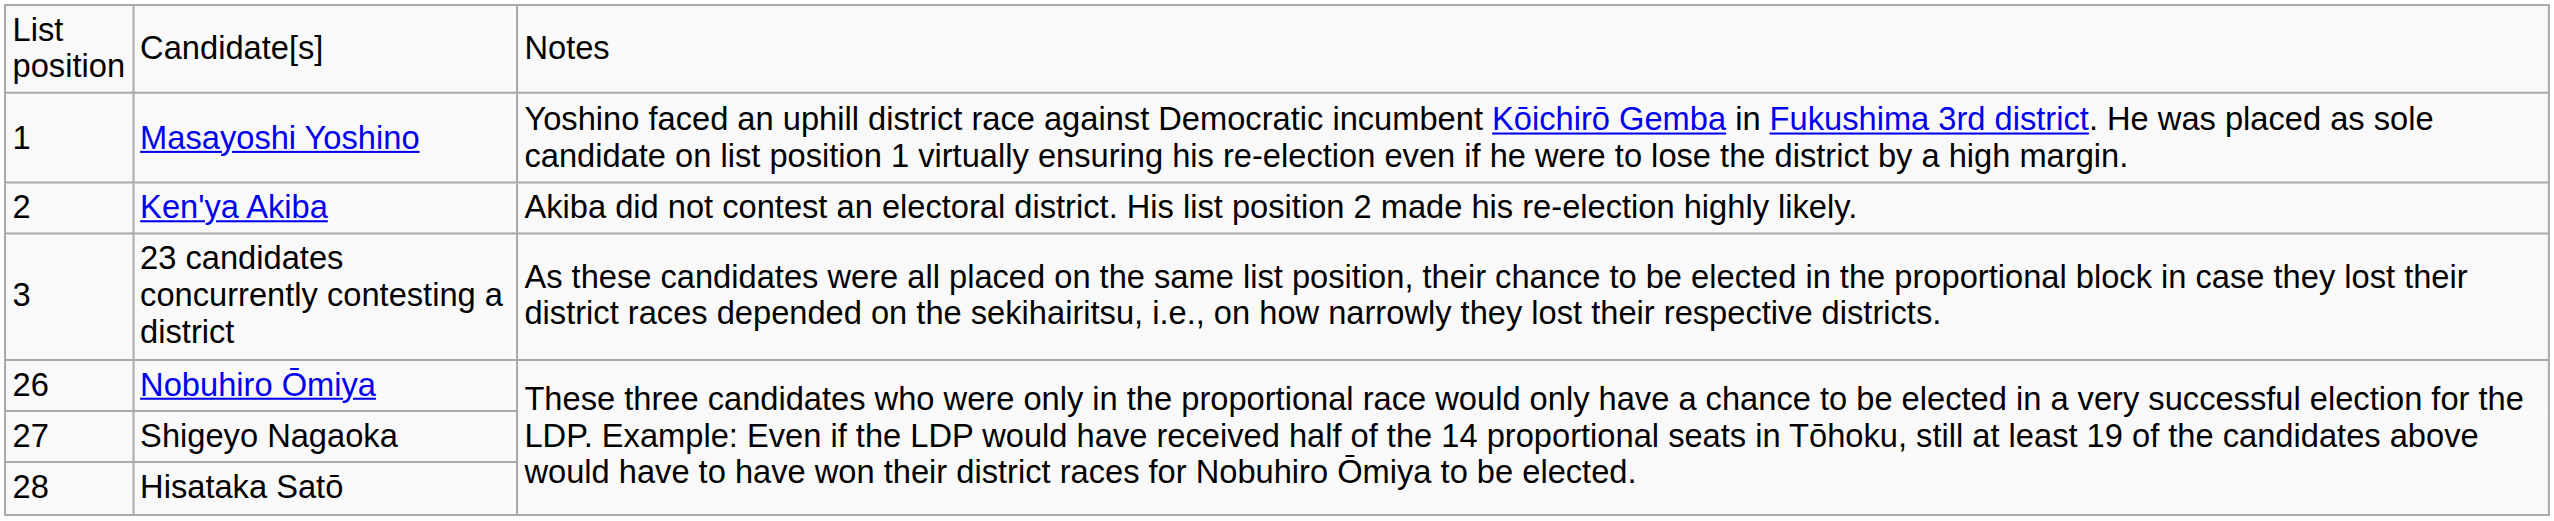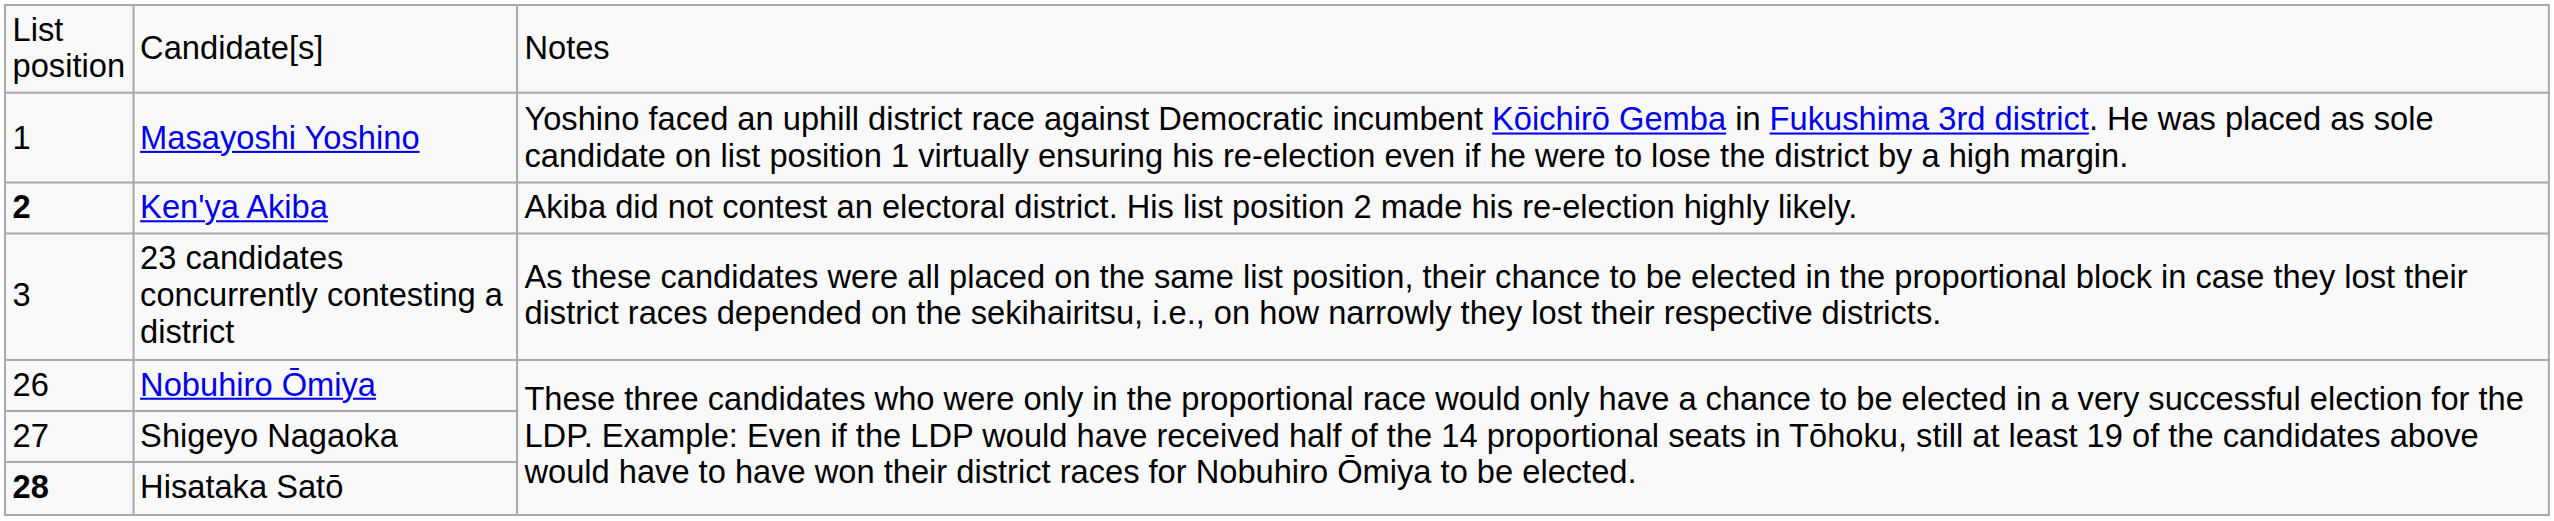(22, 207) normal -> (22, 207) bold
(31, 487) normal -> (31, 487) bold
